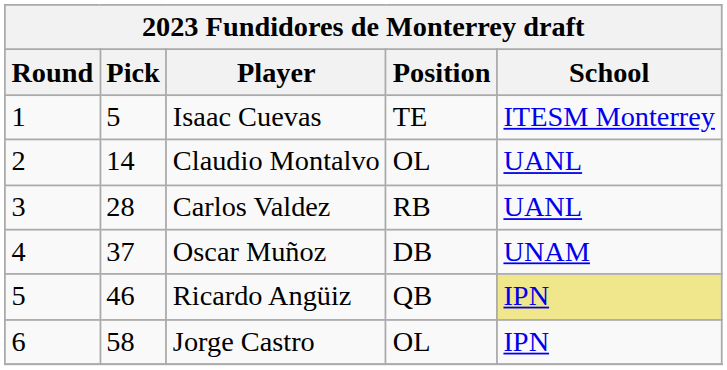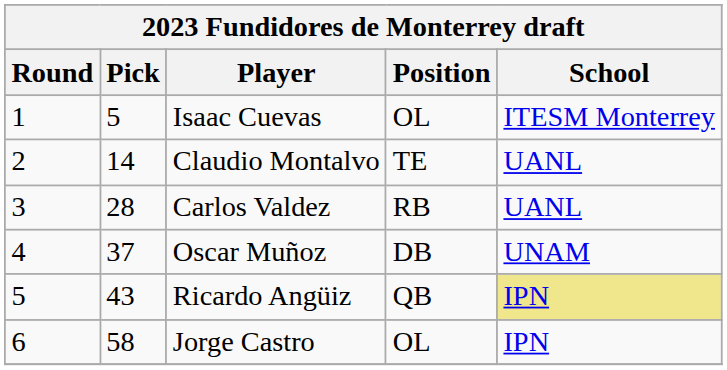(410, 116) TE -> (412, 116) OL
(412, 161) OL -> (410, 161) TE
(120, 296) 46 -> (120, 296) 43
